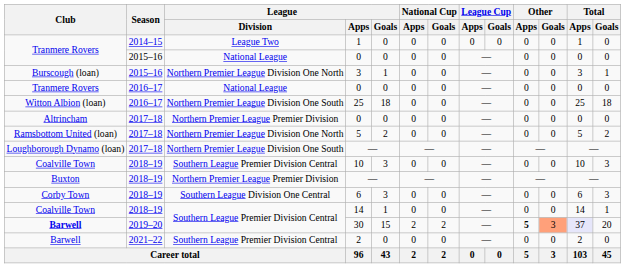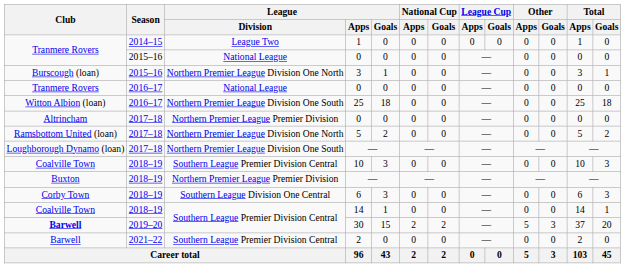(526, 225) bold -> (526, 225) normal
(553, 225) lightsalmon background -> (553, 225) no background
(580, 225) lavender background -> (580, 225) no background
